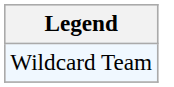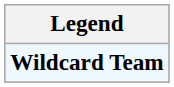(81, 62) normal -> (87, 62) bold
